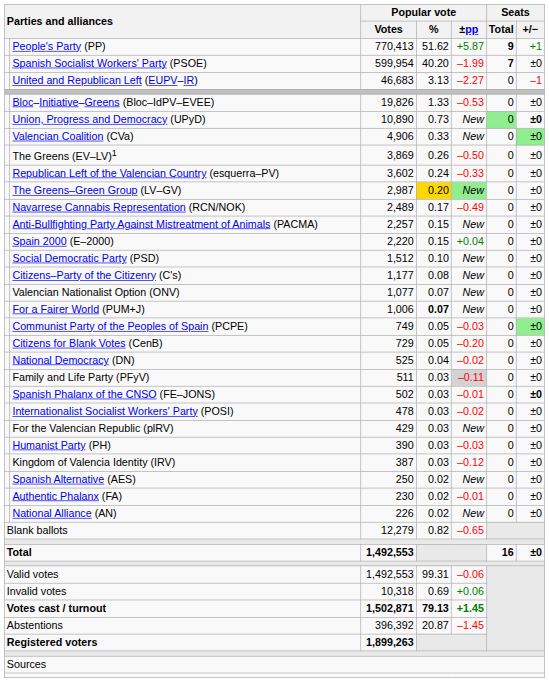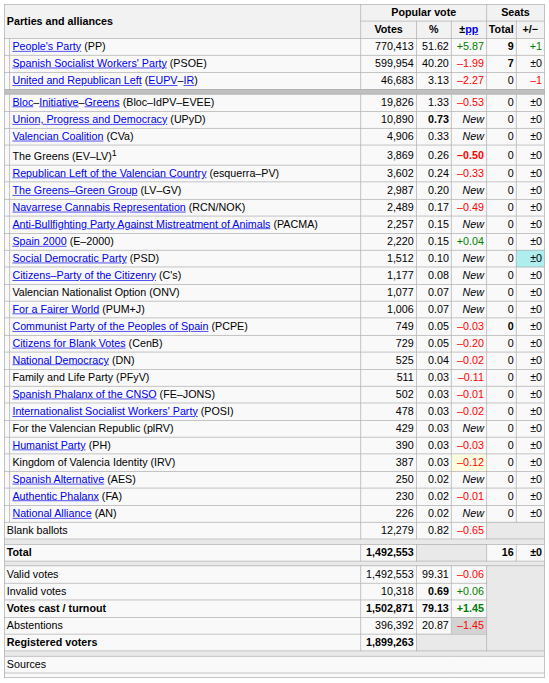(438, 119) normal -> (438, 119) bold
(511, 119) lightgreen background -> (511, 119) no background
(536, 119) bold -> (536, 119) normal
(536, 136) lightgreen background -> (536, 136) no background
(471, 155) normal -> (471, 155) bold
(438, 190) gold background -> (438, 190) no background
(473, 190) lightgreen background -> (473, 190) no background
(536, 258) no background -> (536, 258) paleturquoise background
(438, 309) bold -> (438, 309) normal
(511, 326) normal -> (511, 326) bold
(536, 326) lightgreen background -> (536, 326) no background
(471, 377) lightgrey background -> (471, 377) no background
(536, 394) bold -> (536, 394) normal
(471, 462) no background -> (471, 462) lightyellow background
(438, 591) normal -> (438, 591) bold
(471, 625) no background -> (471, 625) lightgrey background
